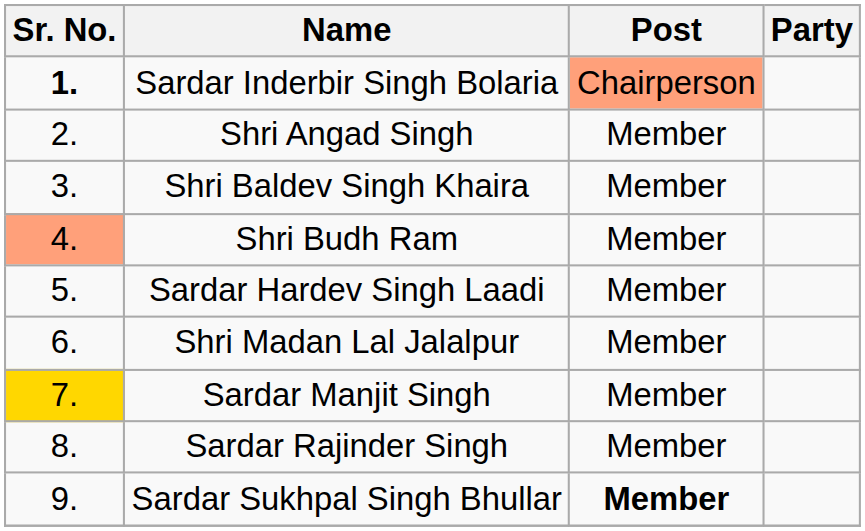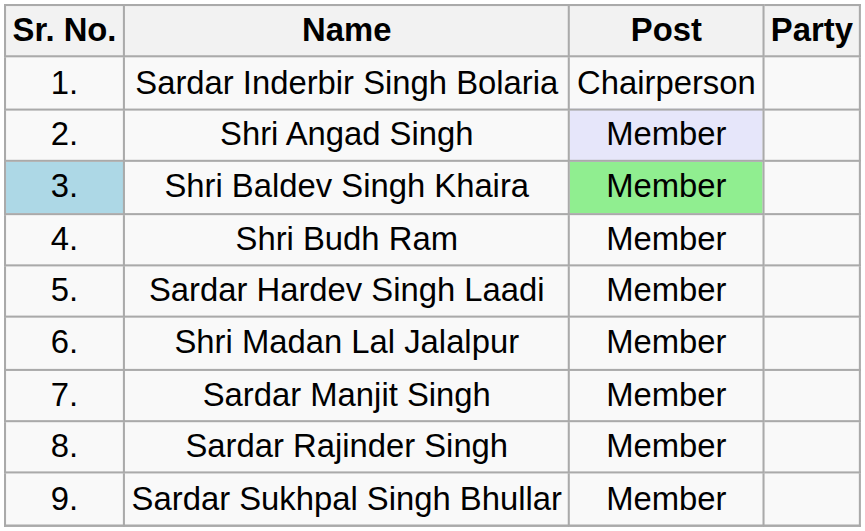(65, 82) bold -> (65, 82) normal
(666, 82) lightsalmon background -> (666, 82) no background
(666, 134) no background -> (666, 134) lavender background
(65, 186) no background -> (65, 186) lightblue background
(666, 186) no background -> (666, 186) lightgreen background
(65, 238) lightsalmon background -> (65, 238) no background
(65, 394) gold background -> (65, 394) no background
(666, 498) bold -> (666, 498) normal
